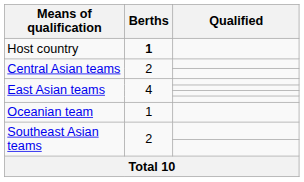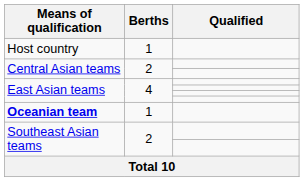(149, 48) bold -> (149, 48) normal
(50, 112) normal -> (52, 112) bold
